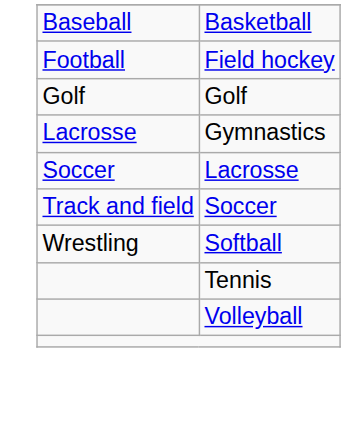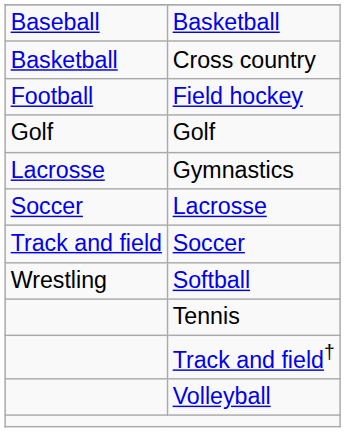+ row: (244, 59)
+ row: (254, 357)
